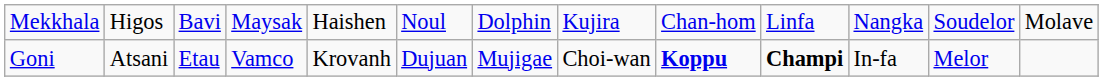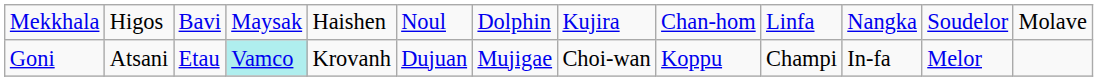(262, 57) no background -> (262, 57) paleturquoise background
(694, 57) bold -> (692, 57) normal
(805, 57) bold -> (801, 57) normal
